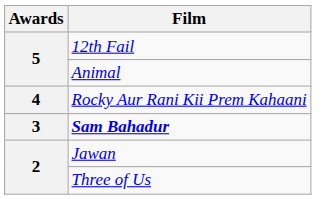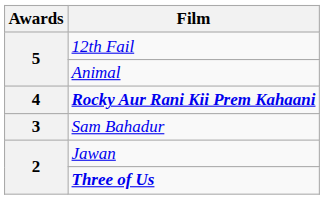(189, 99) normal -> (194, 99) bold
(120, 126) bold -> (118, 126) normal
(111, 180) normal -> (113, 180) bold
